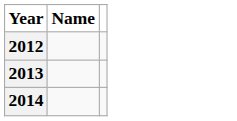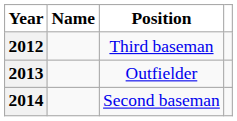+ column: (161, 18)
